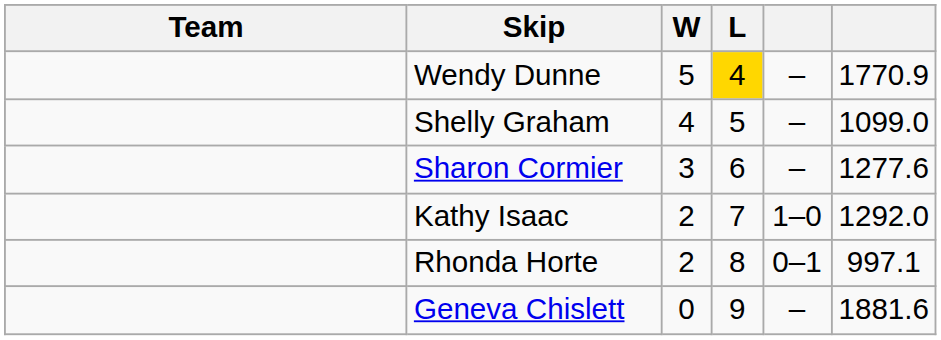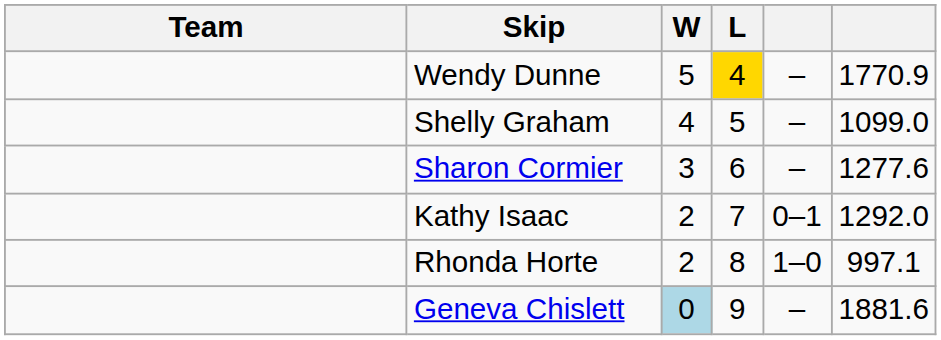(797, 215) 1–0 -> (797, 215) 0–1
(797, 262) 0–1 -> (797, 262) 1–0
(687, 309) no background -> (687, 309) lightblue background
